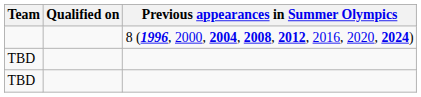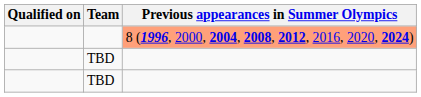columns swapped: (24, 15) <-> (83, 15)
(270, 37) no background -> (270, 37) lightsalmon background
